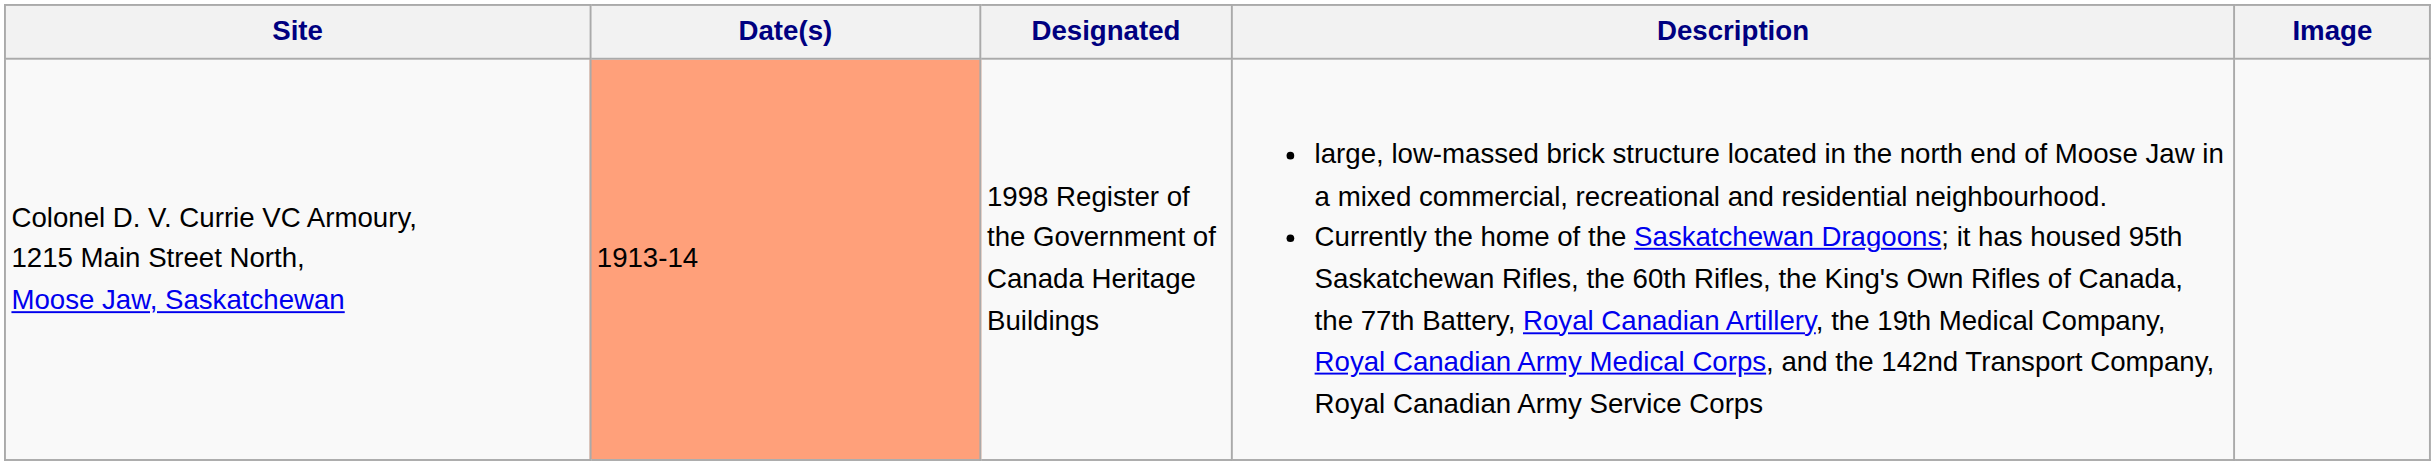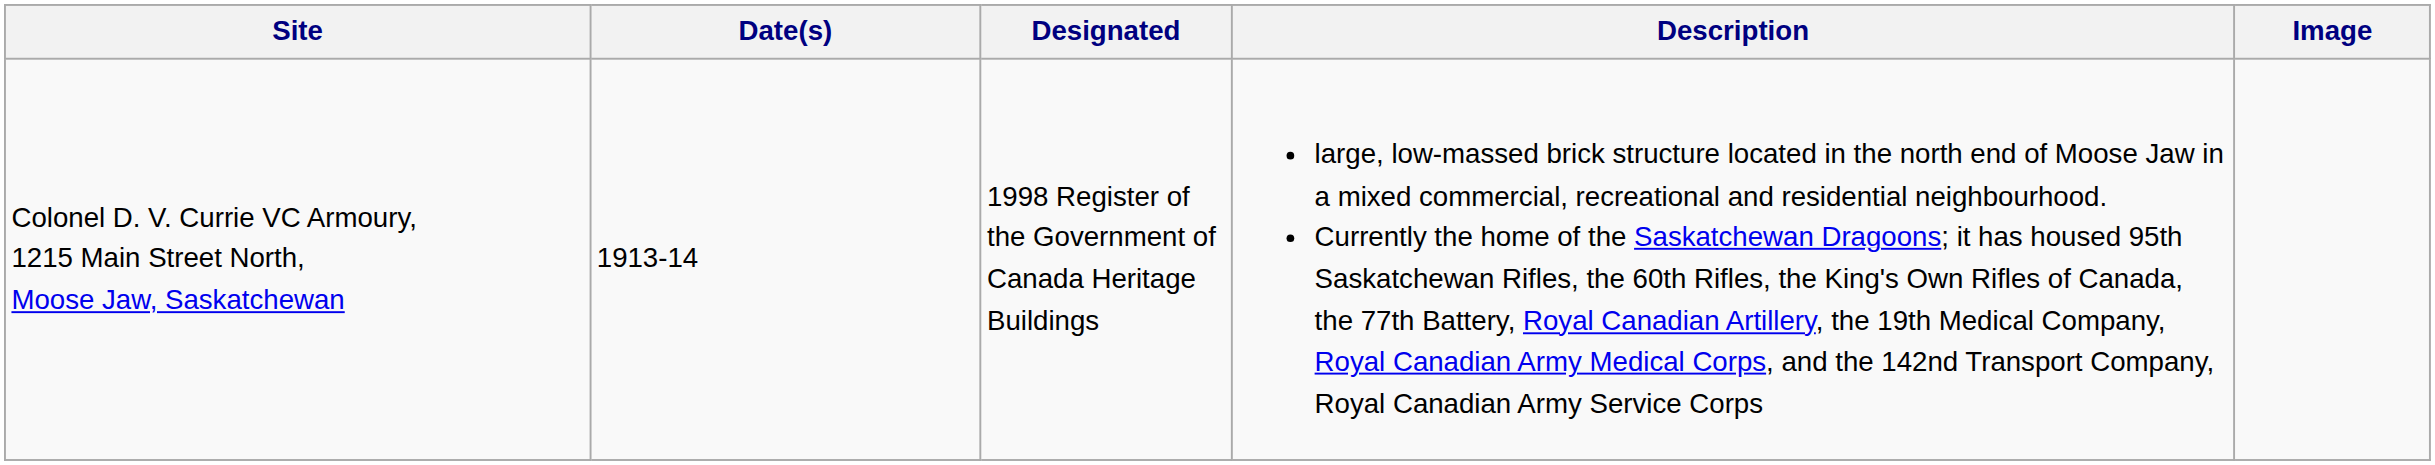(647, 258) lightsalmon background -> (647, 258) no background
